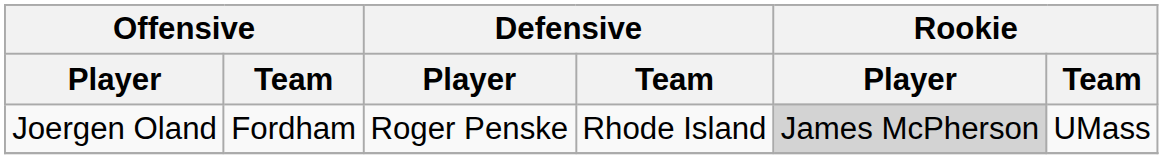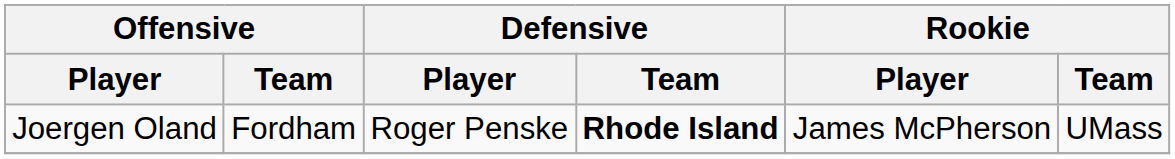(675, 128) normal -> (681, 128) bold
(910, 128) lightgrey background -> (922, 128) no background
